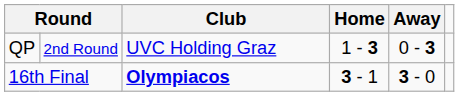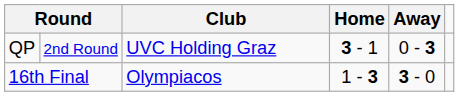(360, 47) 1 - 3 -> (360, 47) 3 - 1
(178, 76) bold -> (174, 76) normal
(360, 76) 3 - 1 -> (360, 76) 1 - 3
